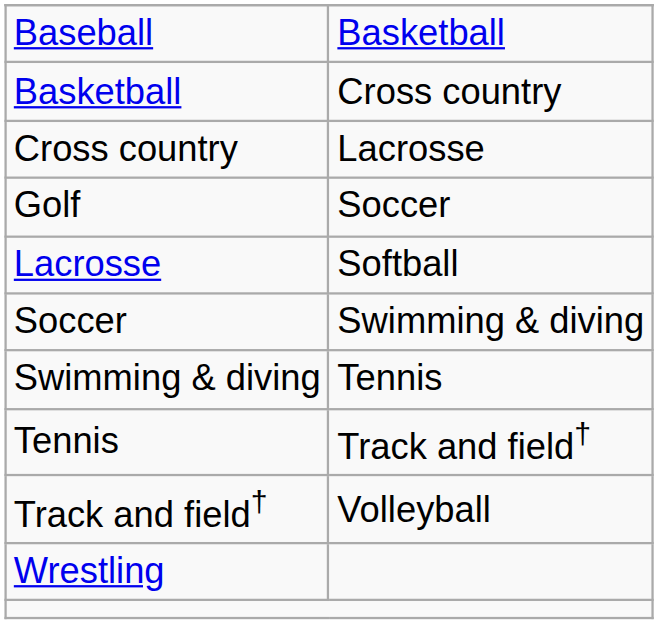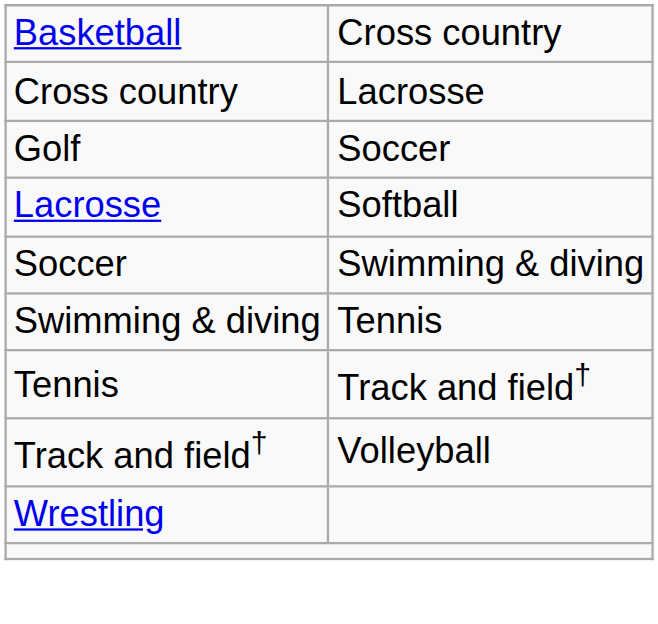- row: (83, 33)
